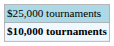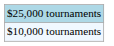(57, 31) bold -> (54, 31) normal
